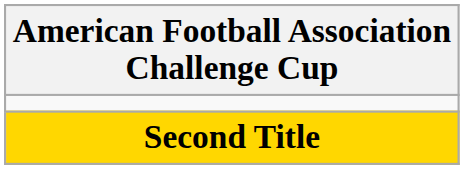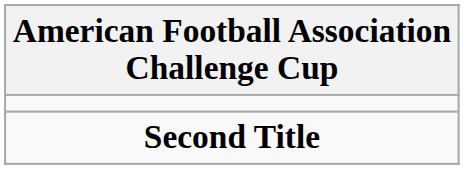(232, 137) gold background -> (232, 137) no background
